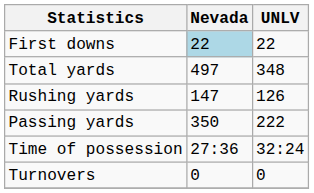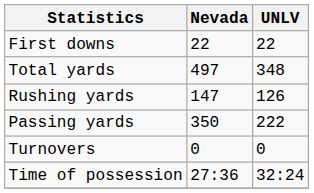(200, 44) lightblue background -> (200, 44) no background
rows swapped: (52, 175) <-> (96, 149)
